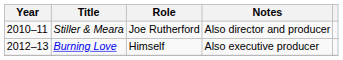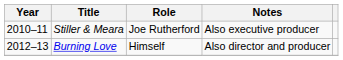(267, 30) Also director and producer -> (262, 30) Also executive producer
(262, 47) Also executive producer -> (267, 47) Also director and producer
